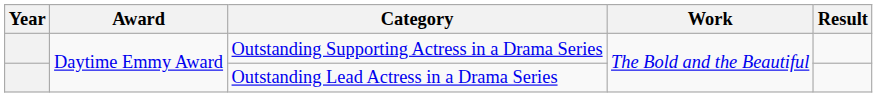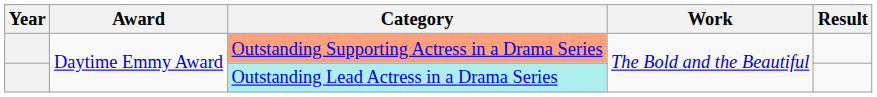(417, 48) no background -> (417, 48) lightsalmon background
(395, 77) no background -> (395, 77) paleturquoise background
